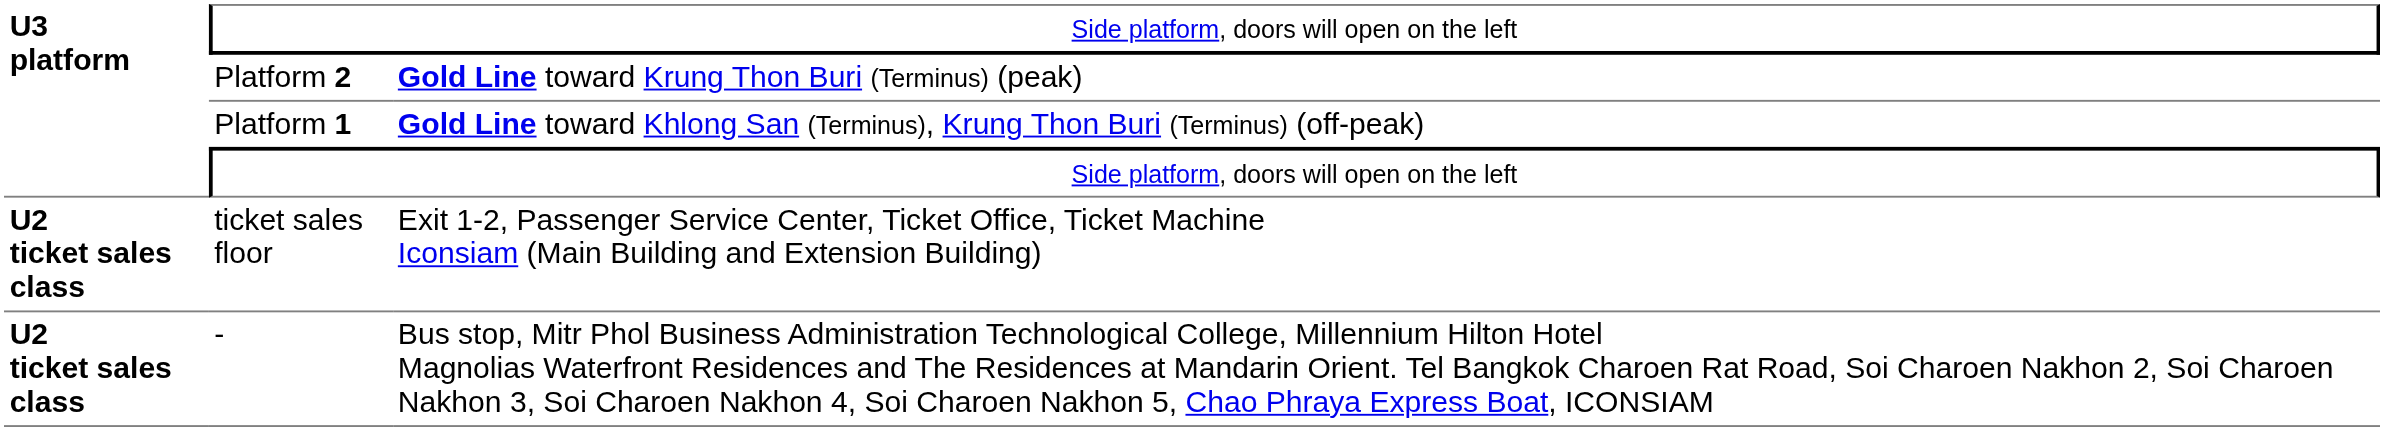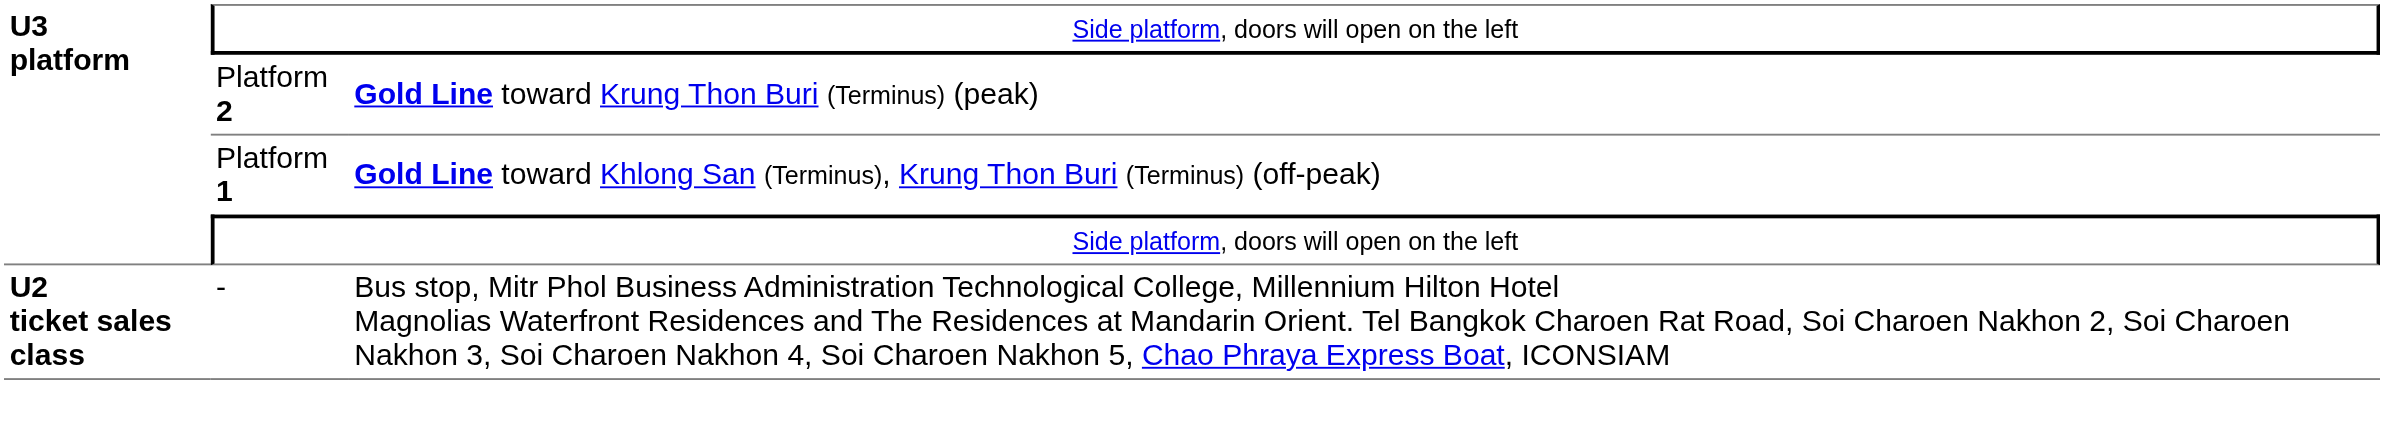- row: (289, 236)
